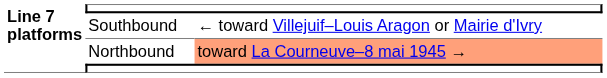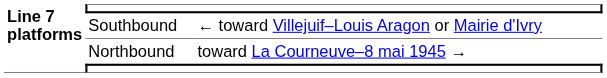(332, 51) lightsalmon background -> (332, 51) no background
